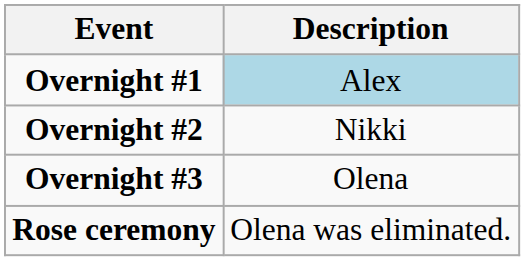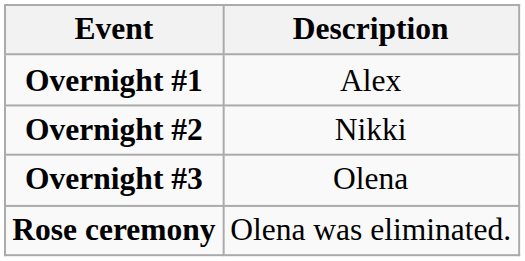(371, 79) lightblue background -> (371, 79) no background
